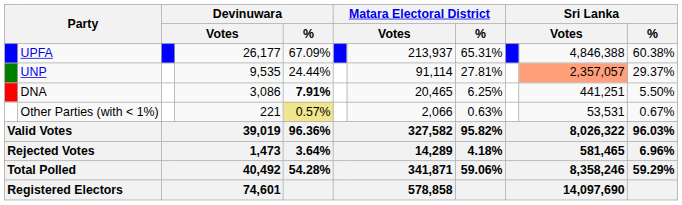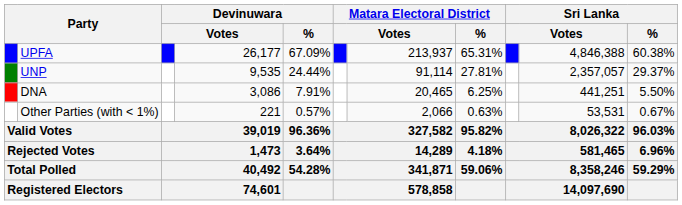(597, 72) lightsalmon background -> (597, 72) no background
(313, 92) bold -> (313, 92) normal
(313, 111) khaki background -> (313, 111) no background
